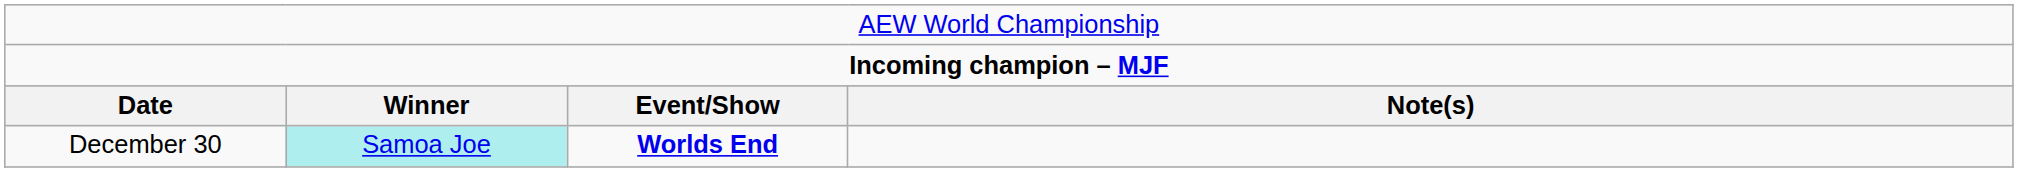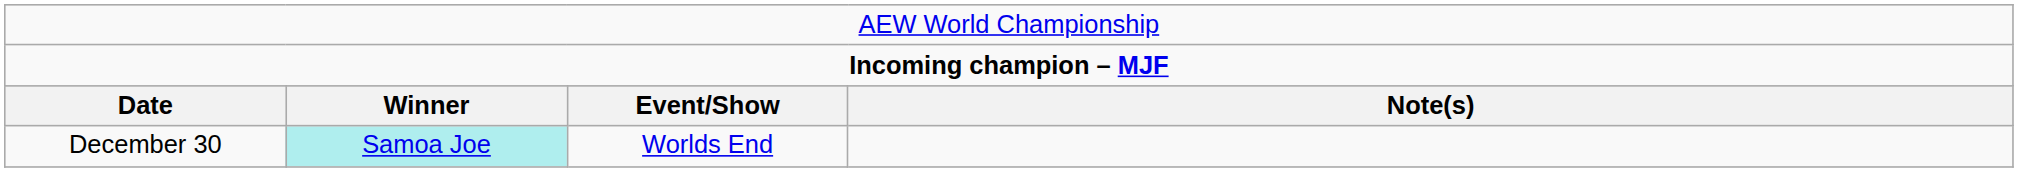(708, 145) bold -> (708, 145) normal
